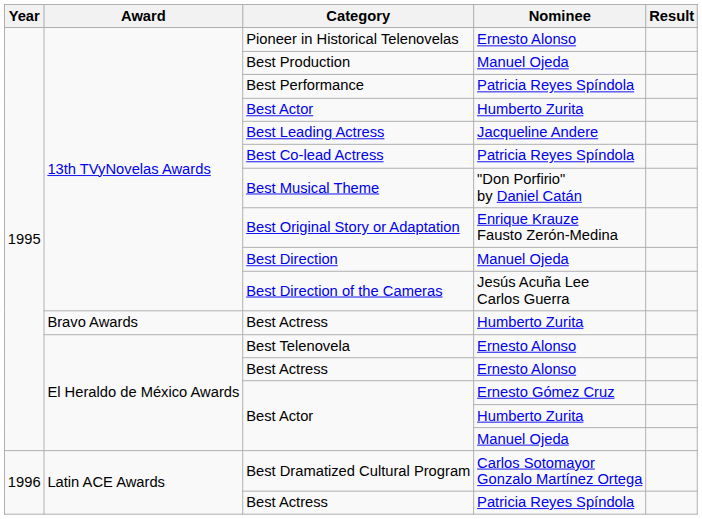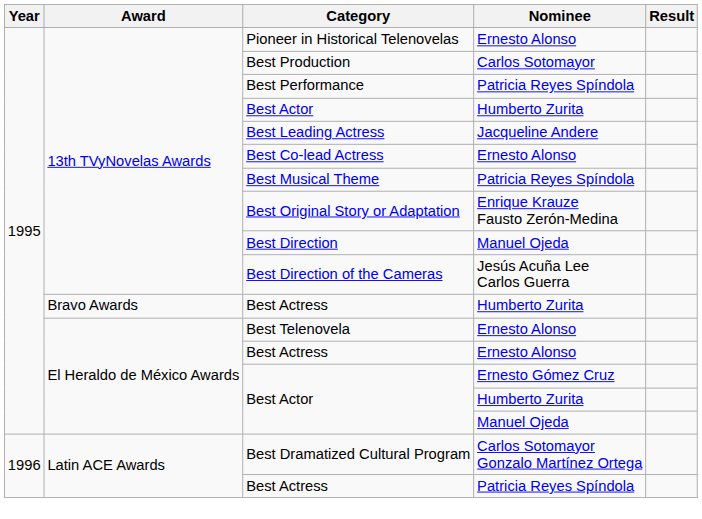(523, 62) Manuel Ojeda -> (536, 62) Carlos Sotomayor
(556, 156) Patricia Reyes Spíndola -> (527, 156) Ernesto Alonso
(529, 187) "Don Porfirio" by Daniel Catán -> (556, 179) Patricia Reyes Spíndola
